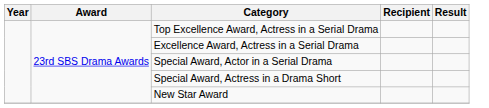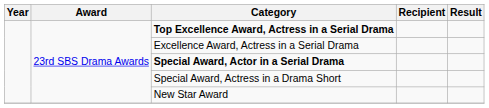(266, 29) normal -> (274, 29) bold
(243, 62) normal -> (249, 62) bold
